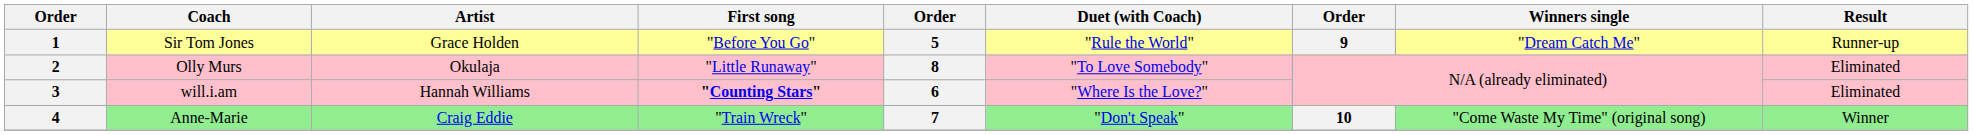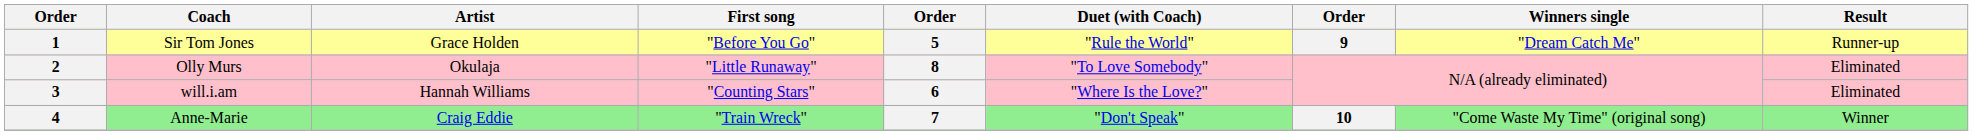(761, 92) bold -> (761, 92) normal
